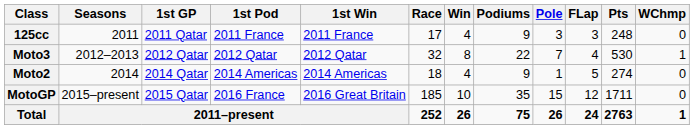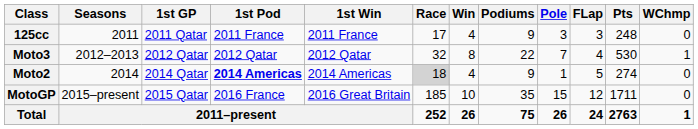(256, 74) normal -> (258, 74) bold
(435, 74) no background -> (439, 74) lightgrey background
